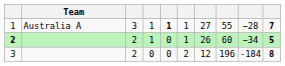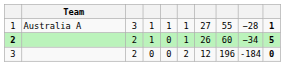(169, 26) bold -> (169, 26) normal
(272, 26) 7 -> (272, 26) 1
(272, 54) 8 -> (272, 54) 0
